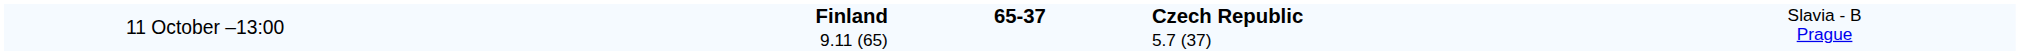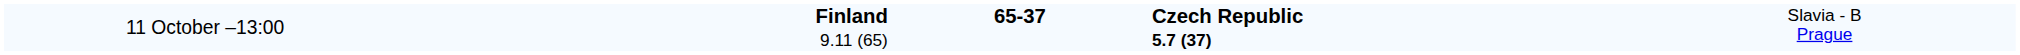(1182, 40) normal -> (1182, 40) bold
